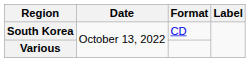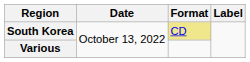(178, 31) no background -> (178, 31) khaki background
